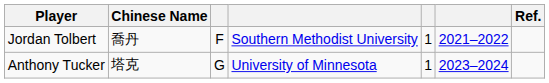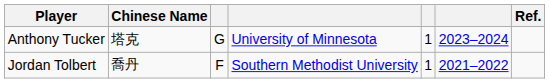rows swapped: (52, 40) <-> (56, 66)
